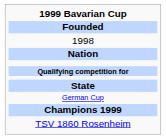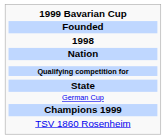(83, 40) normal -> (83, 40) bold
